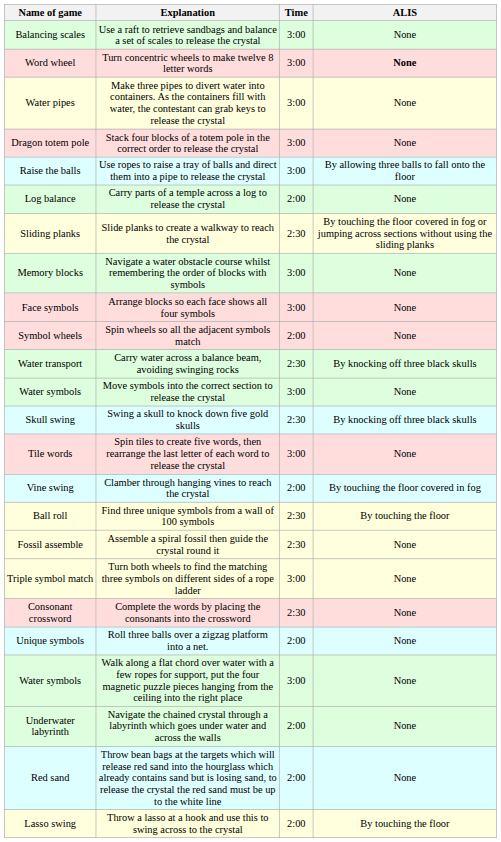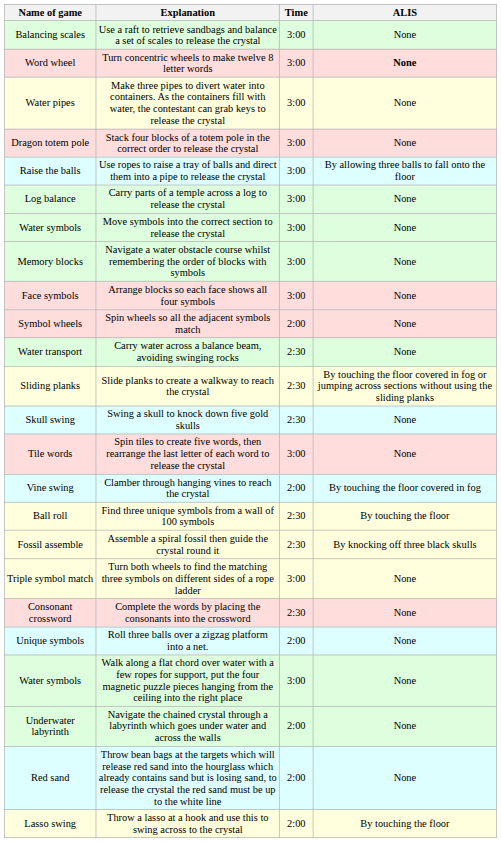(296, 199) 2:00 -> (296, 199) 3:00
rows swapped: (188, 233) <-> (188, 392)
(405, 363) By knocking off three black skulls -> (405, 352) None
(405, 420) By knocking off three black skulls -> (405, 420) None
(405, 544) None -> (405, 544) By knocking off three black skulls
